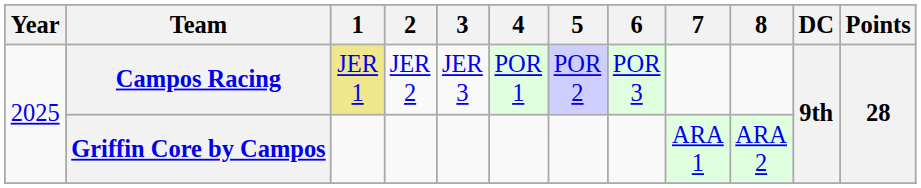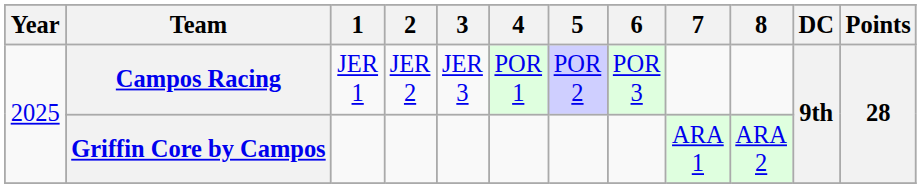(358, 79) khaki background -> (358, 79) no background
